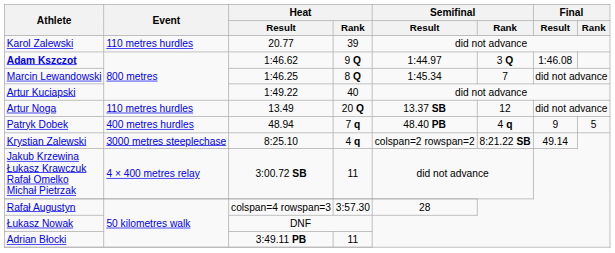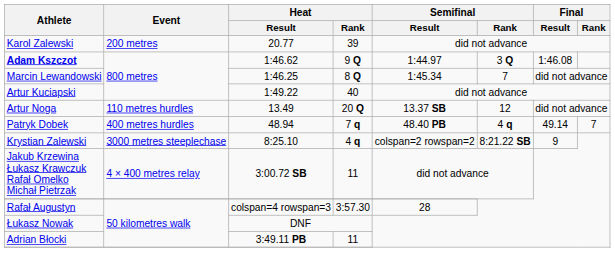(150, 44) 110 metres hurdles -> (132, 44) 200 metres
(555, 125) 9 -> (555, 125) 49.14
(594, 125) 5 -> (594, 125) 7
(555, 141) 49.14 -> (555, 141) 9
